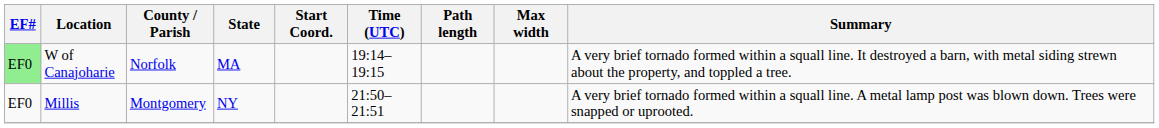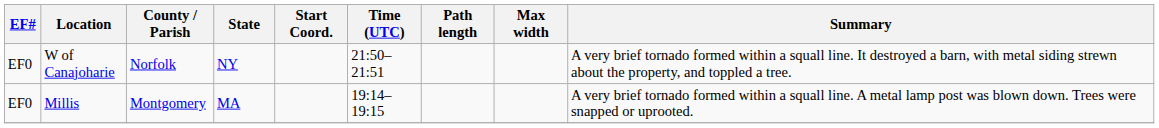(20, 63) lightgreen background -> (20, 63) no background
(229, 63) MA -> (227, 63) NY
(371, 63) 19:14–19:15 -> (371, 63) 21:50–21:51
(227, 103) NY -> (229, 103) MA
(371, 103) 21:50–21:51 -> (371, 103) 19:14–19:15
